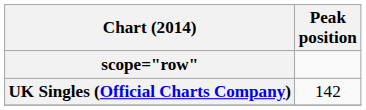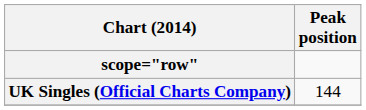(328, 91) 142 -> (328, 91) 144
